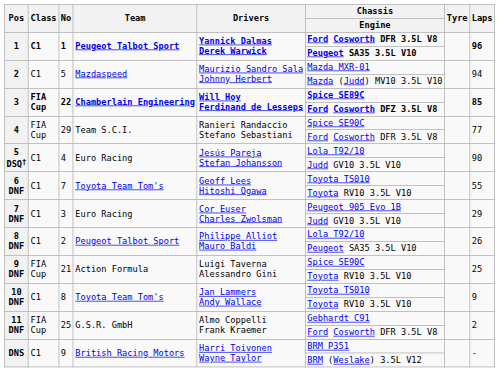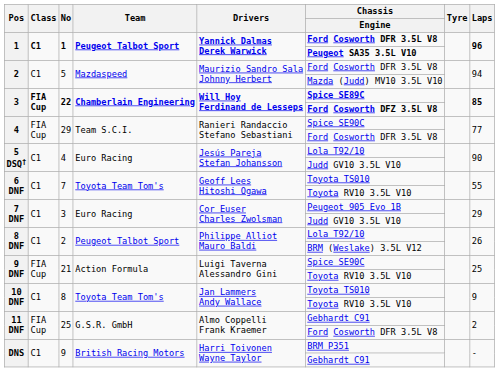(339, 67) Mazda MXR-01 -> (372, 67) Ford Cosworth DFR 3.5L V8
(362, 249) Peugeot SA35 3.5L V10 -> (365, 249) BRM (Weslake) 3.5L V12
(365, 361) BRM (Weslake) 3.5L V12 -> (339, 361) Gebhardt C91
